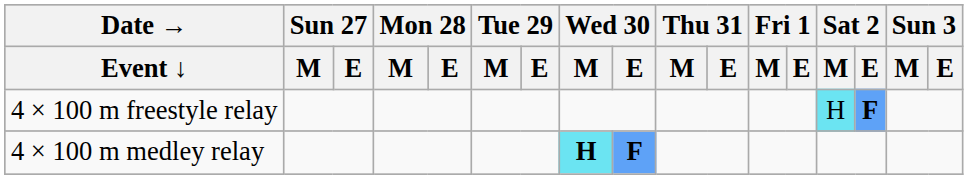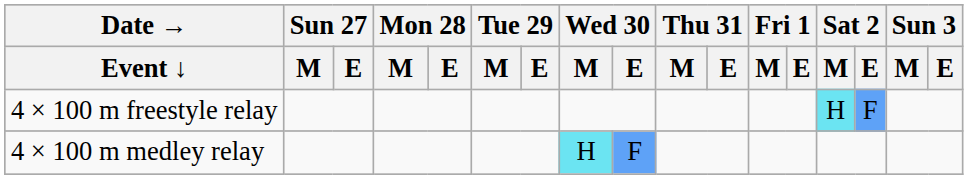(870, 109) bold -> (870, 109) normal
(586, 151) bold -> (586, 151) normal
(635, 151) bold -> (635, 151) normal
